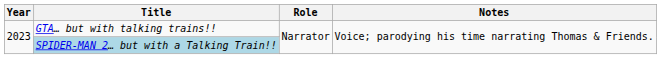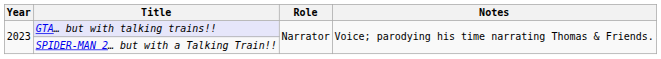(126, 29) no background -> (126, 29) lavender background
(156, 45) lightblue background -> (156, 45) no background
